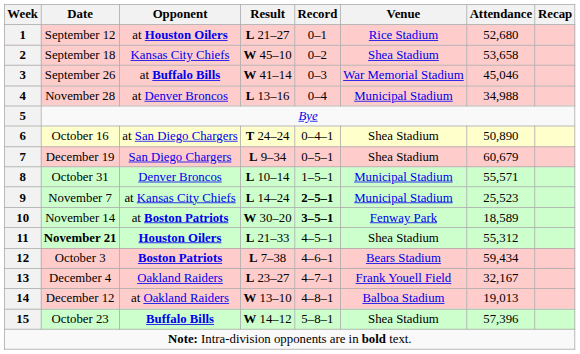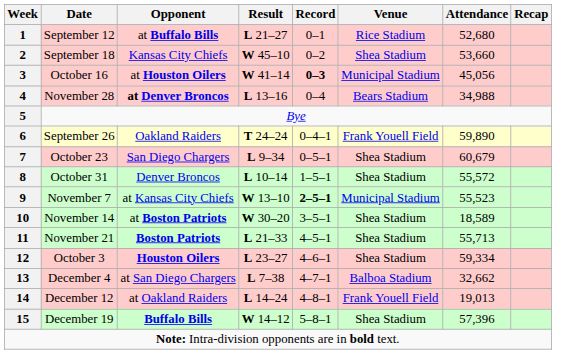(180, 34) at Houston Oilers -> (178, 34) at Buffalo Bills
(501, 55) 53,658 -> (477, 55) 53,660
(80, 75) September 26 -> (79, 75) October 16
(180, 75) at Buffalo Bills -> (178, 75) at Houston Oilers
(317, 75) normal -> (315, 75) bold
(403, 75) War Memorial Stadium -> (391, 75) Municipal Stadium
(501, 75) 45,046 -> (477, 75) 45,056
(180, 95) normal -> (178, 95) bold
(403, 95) Municipal Stadium -> (391, 95) Bears Stadium
(80, 136) October 16 -> (79, 136) September 26
(180, 136) at San Diego Chargers -> (178, 136) Oakland Raiders
(403, 136) Shea Stadium -> (391, 136) Frank Youell Field
(501, 136) 50,890 -> (477, 136) 59,890
(80, 156) December 19 -> (79, 156) October 23
(403, 177) Municipal Stadium -> (391, 177) Shea Stadium
(501, 177) 55,571 -> (477, 177) 55,572
(268, 197) L 14–24 -> (266, 197) W 13–10
(501, 197) 25,523 -> (477, 197) 55,523
(317, 217) bold -> (315, 217) normal
(403, 217) Fenway Park -> (391, 217) Shea Stadium
(80, 237) bold -> (79, 237) normal
(180, 237) Houston Oilers -> (178, 237) Boston Patriots
(501, 237) 55,312 -> (477, 237) 55,713
(180, 258) Boston Patriots -> (178, 258) Houston Oilers
(268, 258) L 7–38 -> (266, 258) L 23–27
(403, 258) Bears Stadium -> (391, 258) Shea Stadium
(501, 258) 59,434 -> (477, 258) 59,334
(180, 278) Oakland Raiders -> (178, 278) at San Diego Chargers
(268, 278) L 23–27 -> (266, 278) L 7–38
(403, 278) Frank Youell Field -> (391, 278) Balboa Stadium
(501, 278) 32,167 -> (477, 278) 32,662
(268, 298) W 13–10 -> (266, 298) L 14–24
(403, 298) Balboa Stadium -> (391, 298) Frank Youell Field
(80, 319) October 23 -> (79, 319) December 19
